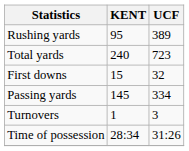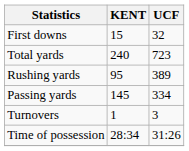rows swapped: (37, 75) <-> (44, 35)
